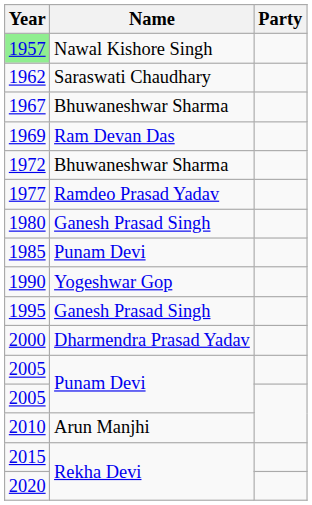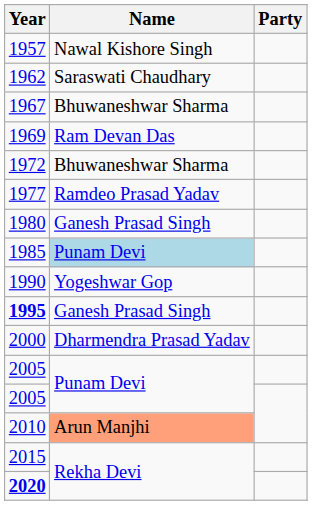(27, 48) lightgreen background -> (27, 48) no background
(100, 252) no background -> (100, 252) lightblue background
(27, 310) normal -> (27, 310) bold
(102, 427) no background -> (102, 427) lightsalmon background
(27, 485) normal -> (27, 485) bold
